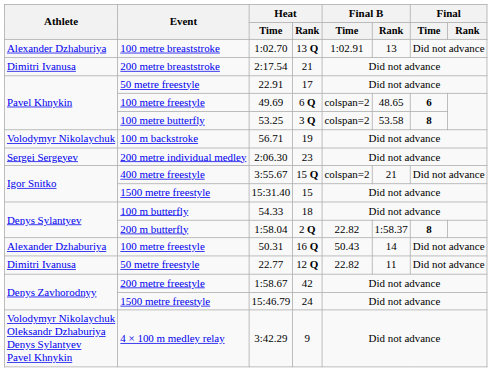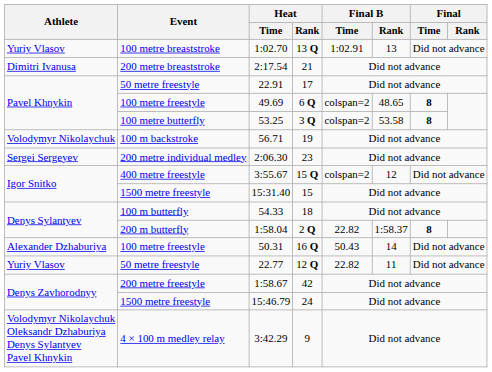(57, 49) Alexander Dzhaburiya -> (36, 49) Yuriy Vlasov
(429, 103) 6 -> (429, 103) 8
(391, 175) 21 -> (391, 175) 12
(41, 265) Dimitri Ivanusa -> (36, 265) Yuriy Vlasov
